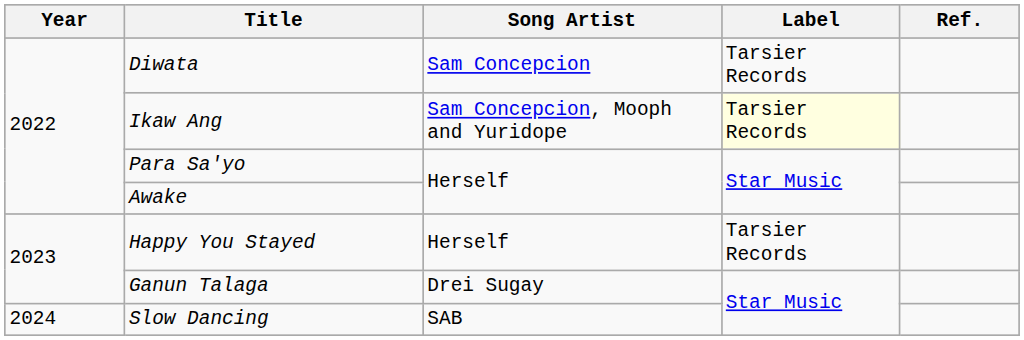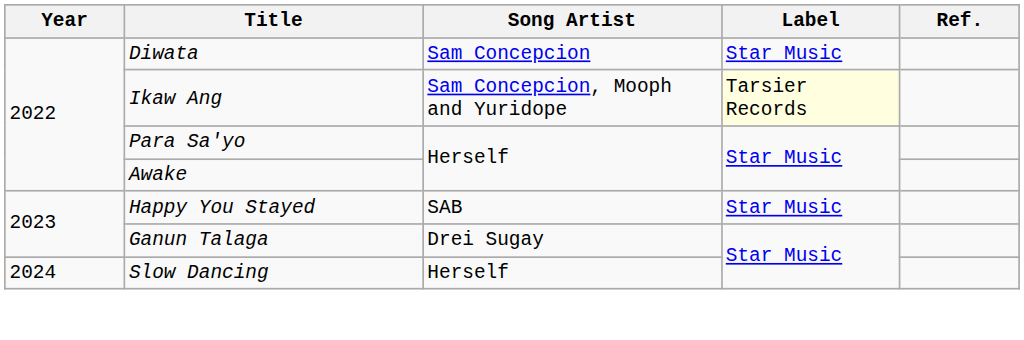(767, 65) Tarsier Records -> (784, 53) Star Music
(468, 242) Herself -> (445, 207) SAB
(767, 242) Tarsier Records -> (784, 207) Star Music
(445, 319) SAB -> (468, 272) Herself
